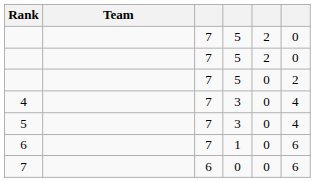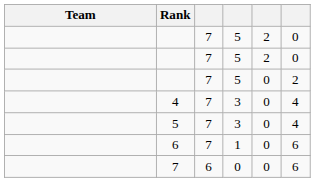columns swapped: (23, 15) <-> (118, 15)
